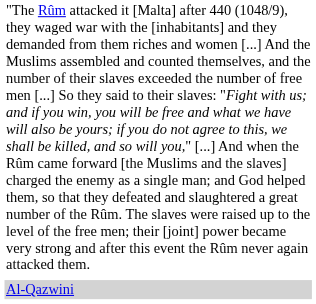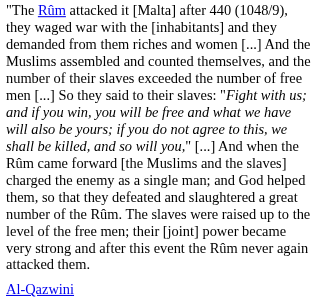(40, 289) lightgrey background -> (40, 289) no background
